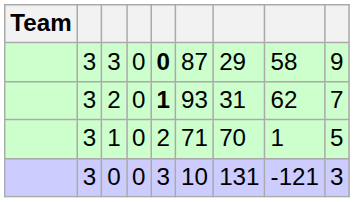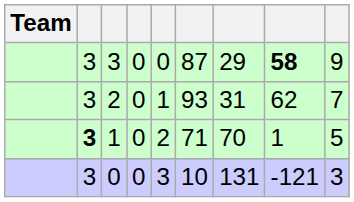(163, 61) bold -> (163, 61) normal
(284, 61) normal -> (284, 61) bold
(163, 100) bold -> (163, 100) normal
(90, 138) normal -> (90, 138) bold
